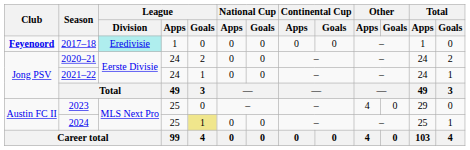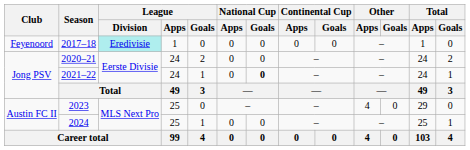(32, 43) bold -> (32, 43) normal
(262, 75) normal -> (262, 75) bold
(202, 122) khaki background -> (202, 122) no background
